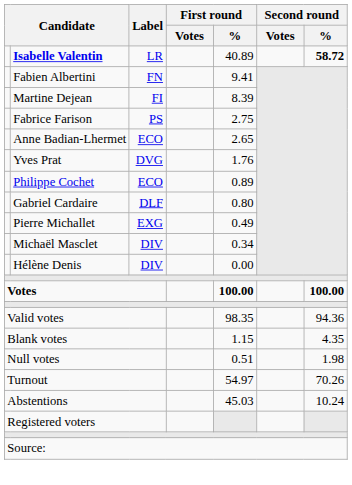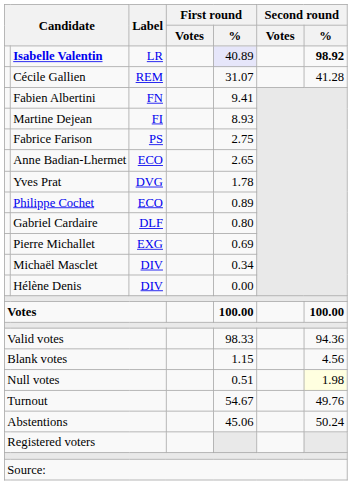(239, 56) no background -> (239, 56) lavender background
(330, 56) 58.72 -> (330, 56) 98.92
+ row: (49, 77)
(243, 98) 8.39 -> (243, 119) 8.93
(243, 160) 1.76 -> (243, 181) 1.78
(243, 223) 0.49 -> (243, 243) 0.69
(239, 318) 98.35 -> (239, 338) 98.33
(333, 338) 4.35 -> (333, 359) 4.56
(333, 359) no background -> (333, 380) lightyellow background
(239, 380) 54.97 -> (239, 401) 54.67
(330, 380) 70.26 -> (330, 401) 49.76
(239, 401) 45.03 -> (239, 422) 45.06
(330, 401) 10.24 -> (330, 422) 50.24
